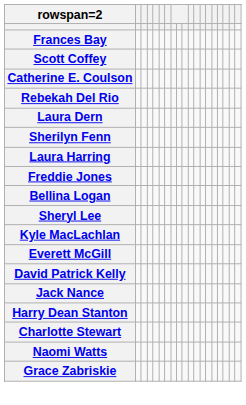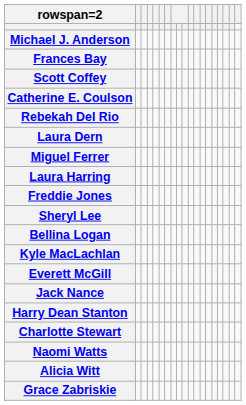+ row: (70, 39)
+ row: (70, 156)
- row: (70, 137)
rows swapped: (70, 215) <-> (70, 195)
- row: (70, 273)
+ row: (70, 371)
